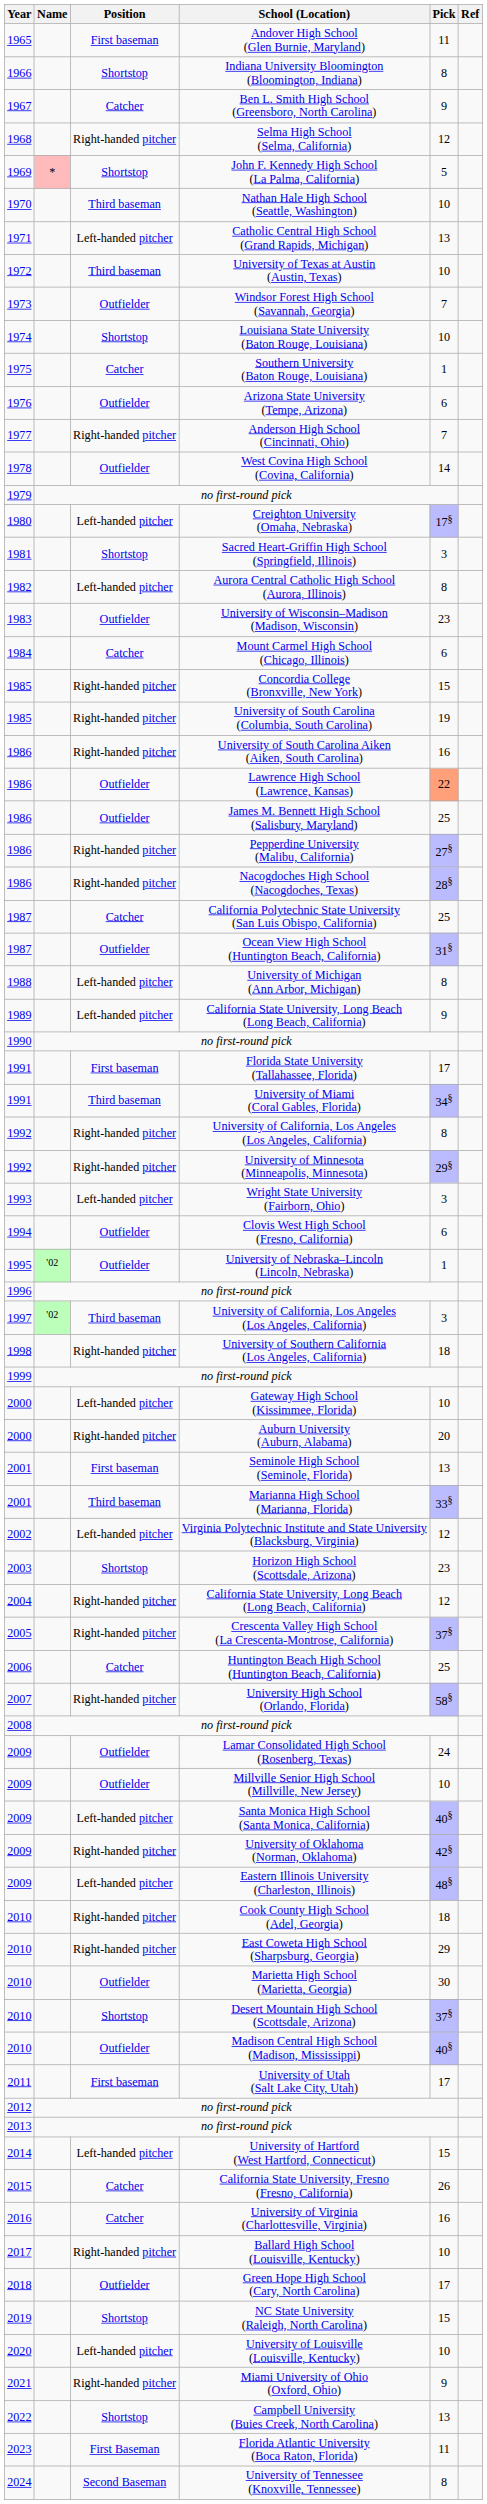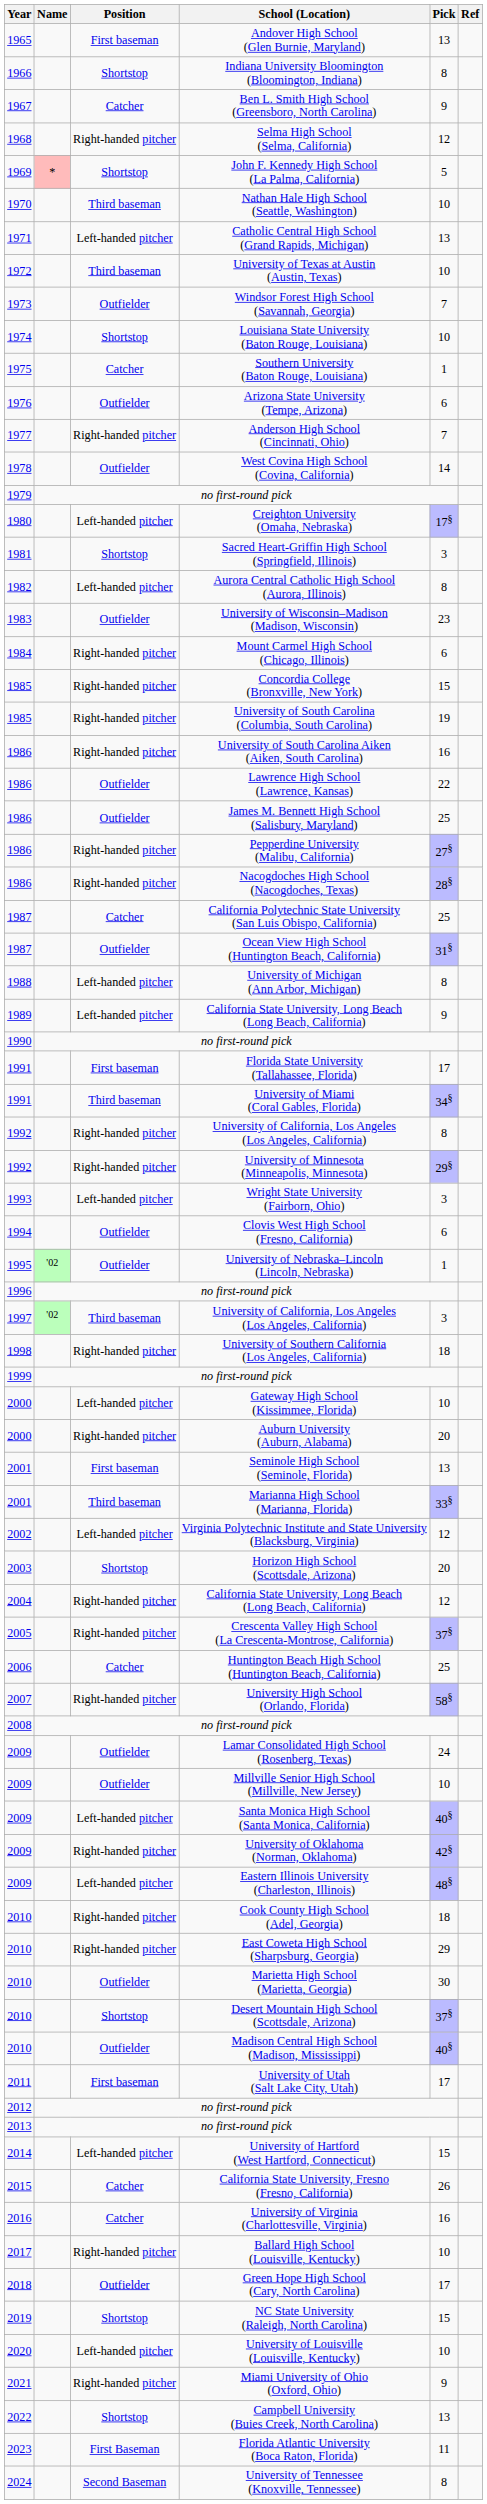(444, 40) 11 -> (444, 40) 13
(125, 652) Catcher -> (125, 652) Right-handed pitcher
(444, 784) lightsalmon background -> (444, 784) no background
(444, 1567) 23 -> (444, 1567) 20
